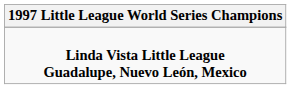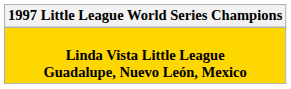(145, 63) no background -> (145, 63) gold background
